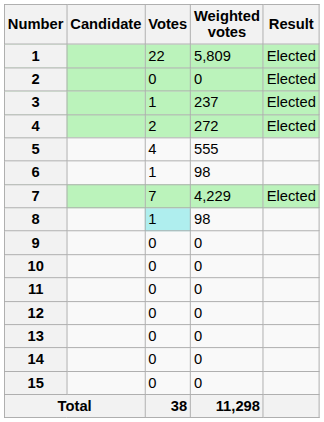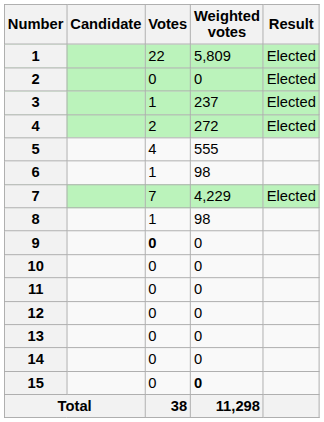(152, 219) paleturquoise background -> (152, 219) no background
(152, 242) normal -> (152, 242) bold
(198, 382) normal -> (198, 382) bold
